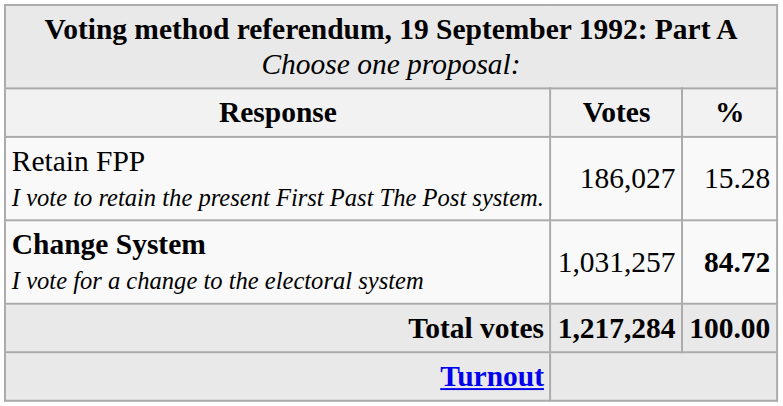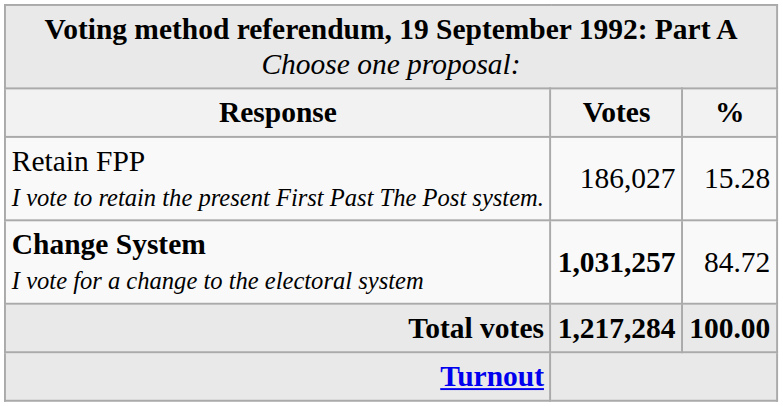(617, 262) normal -> (617, 262) bold
(737, 262) bold -> (737, 262) normal
